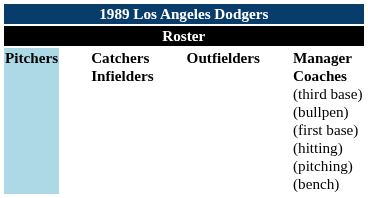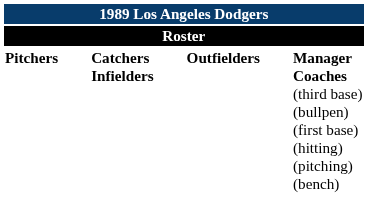(32, 58) lightblue background -> (32, 58) no background
